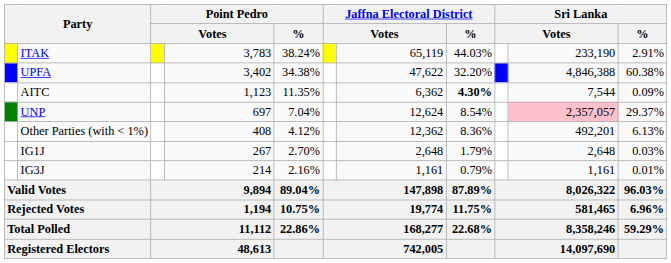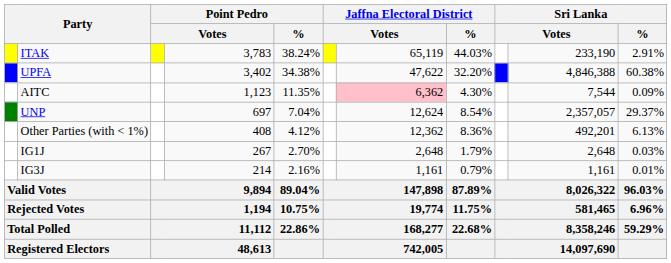(429, 92) no background -> (429, 92) pink background
(475, 92) bold -> (476, 92) normal
(591, 111) pink background -> (591, 111) no background
